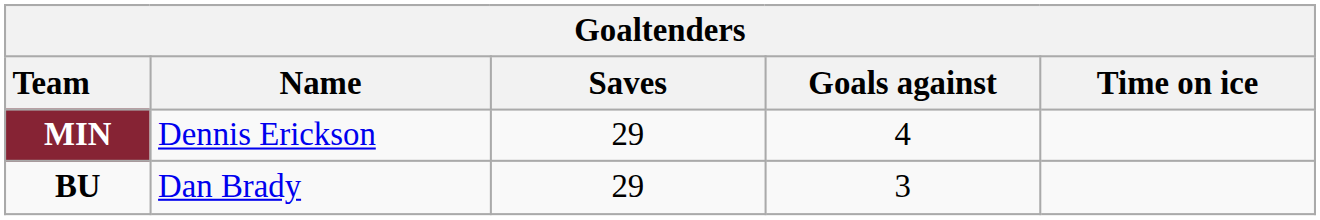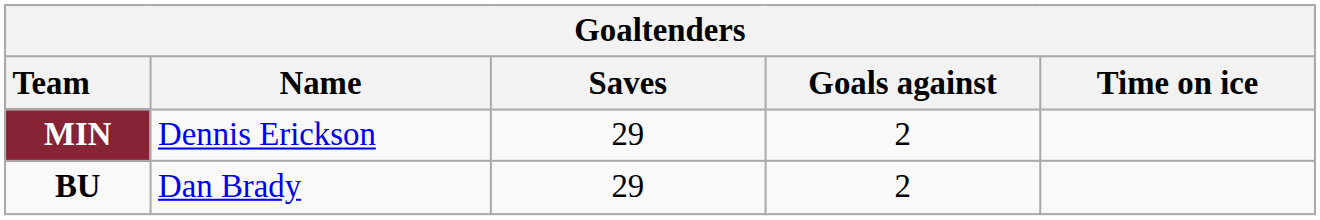(903, 134) 4 -> (903, 134) 2
(903, 186) 3 -> (903, 186) 2
